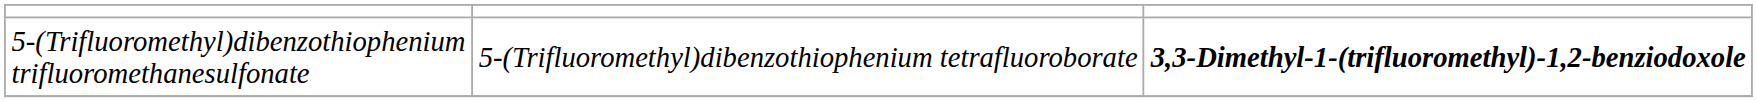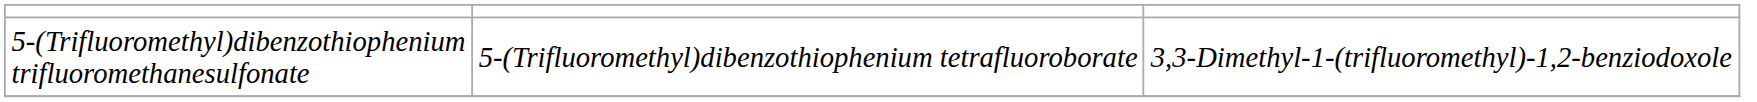(1448, 56) bold -> (1441, 56) normal
